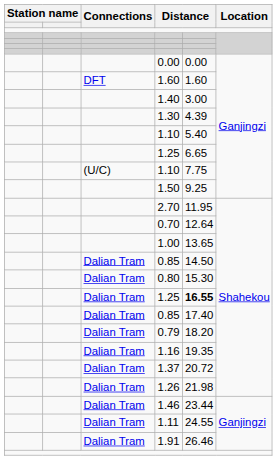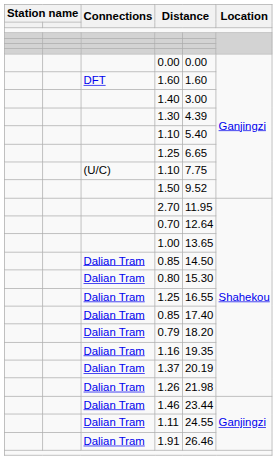(196, 189) 9.25 -> (196, 189) 9.52
(199, 297) bold -> (199, 297) normal
(199, 369) 20.72 -> (199, 369) 20.19
